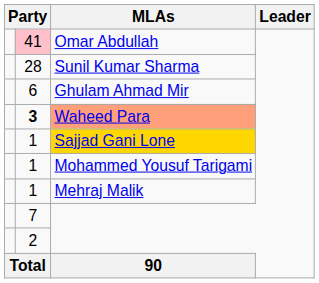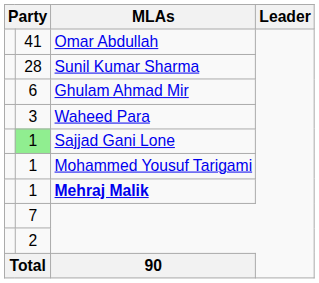(33, 41) pink background -> (33, 41) no background
(33, 116) bold -> (33, 116) normal
(102, 116) lightsalmon background -> (102, 116) no background
(33, 141) no background -> (33, 141) lightgreen background
(115, 141) gold background -> (115, 141) no background
(99, 191) normal -> (102, 191) bold
